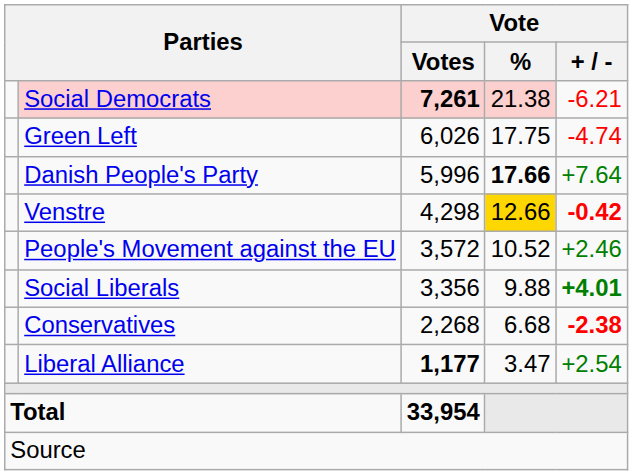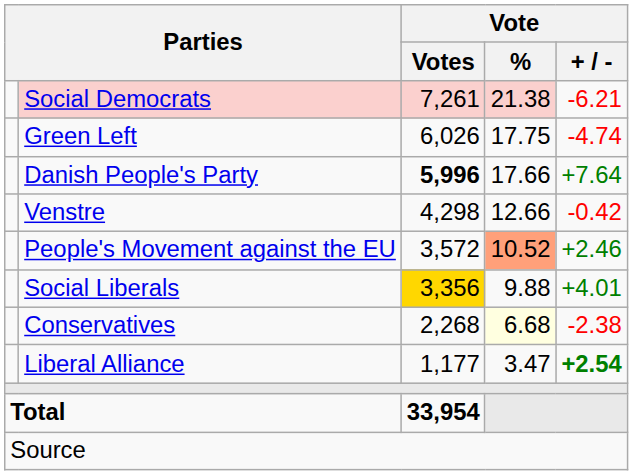(450, 99) bold -> (450, 99) normal
(450, 174) normal -> (450, 174) bold
(521, 174) bold -> (521, 174) normal
(521, 212) gold background -> (521, 212) no background
(595, 212) bold -> (595, 212) normal
(521, 250) no background -> (521, 250) lightsalmon background
(450, 288) no background -> (450, 288) gold background
(592, 288) bold -> (592, 288) normal
(527, 325) no background -> (527, 325) lightyellow background
(595, 325) bold -> (595, 325) normal
(450, 363) bold -> (450, 363) normal
(592, 363) normal -> (592, 363) bold
